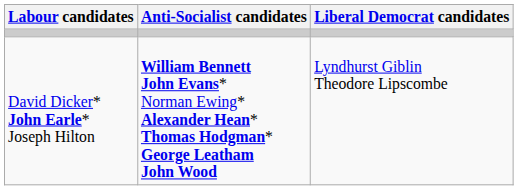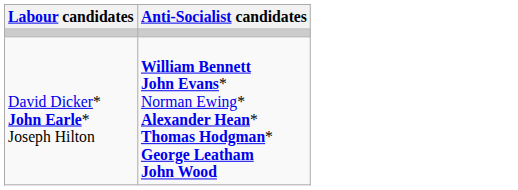- column: (412, 16)
